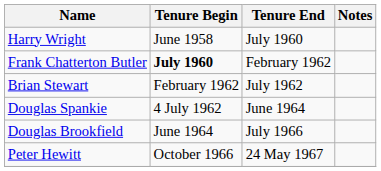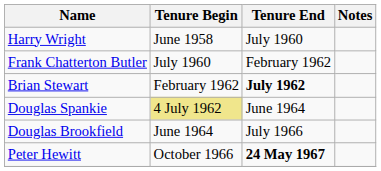(183, 62) bold -> (182, 62) normal
(274, 85) normal -> (275, 85) bold
(188, 108) no background -> (188, 108) khaki background
(284, 154) normal -> (285, 154) bold
